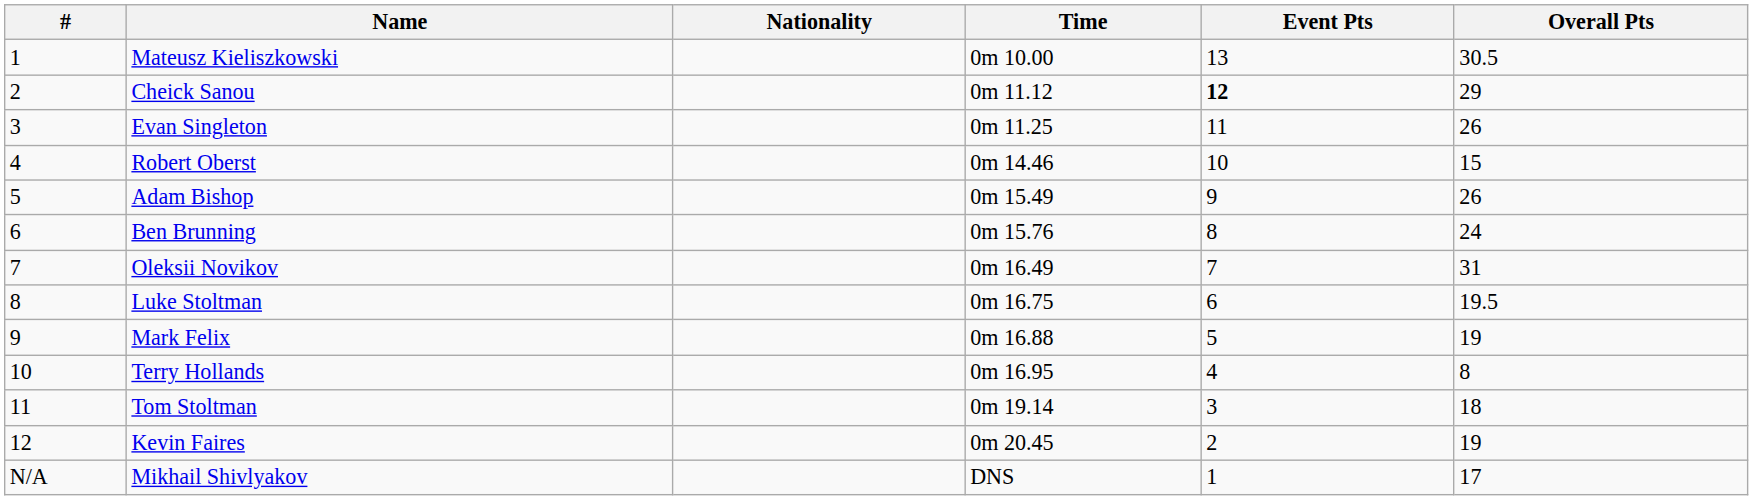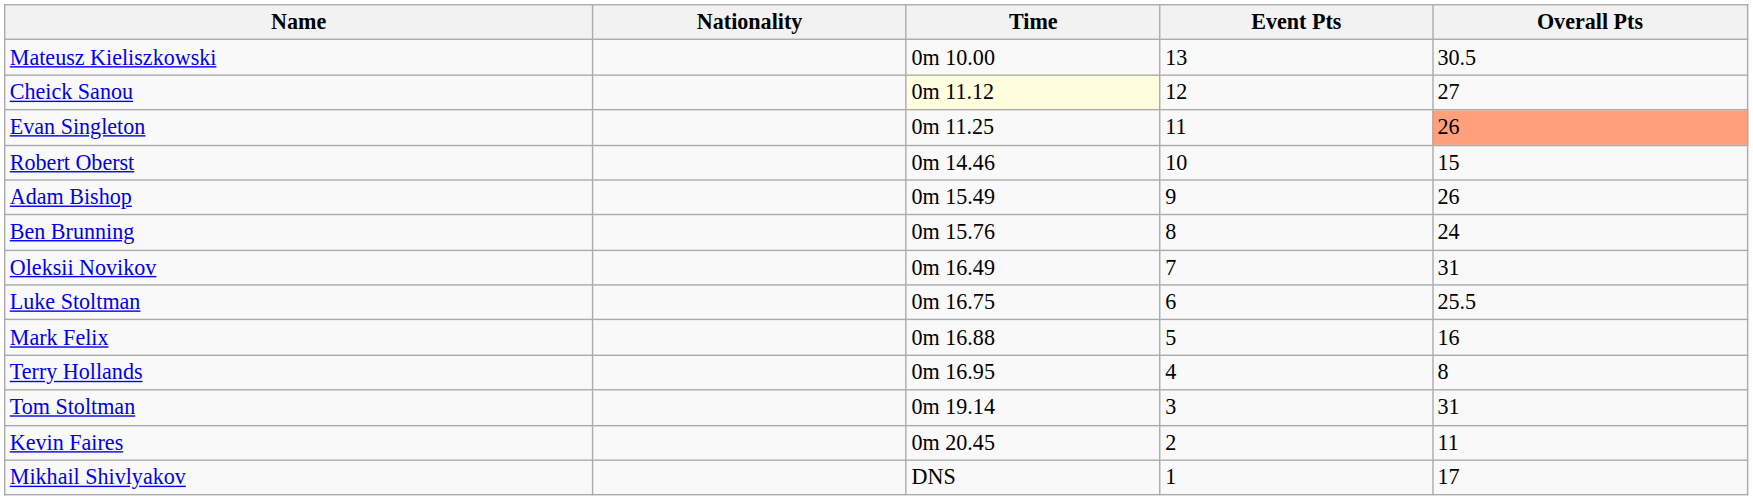- column: (65, 22)
(1011, 92) no background -> (953, 92) lightyellow background
(1217, 92) bold -> (1176, 92) normal
(1470, 92) 29 -> (1448, 92) 27
(1470, 127) no background -> (1448, 127) lightsalmon background
(1479, 302) 19.5 -> (1457, 302) 25.5
(1470, 337) 19 -> (1448, 337) 16
(1470, 407) 18 -> (1448, 407) 31
(1470, 442) 19 -> (1448, 442) 11
